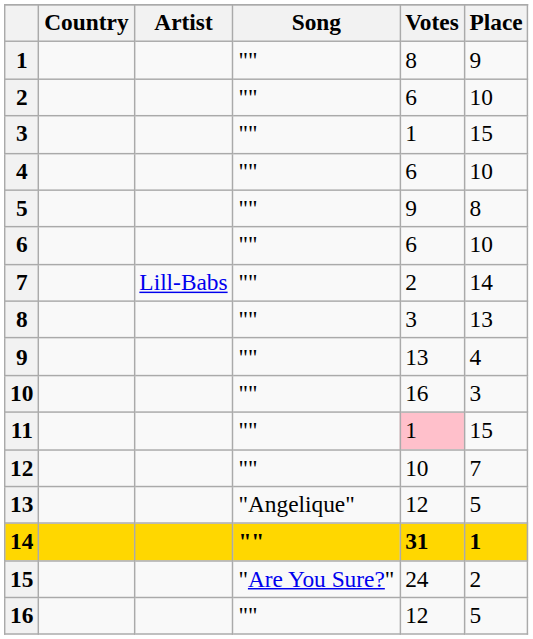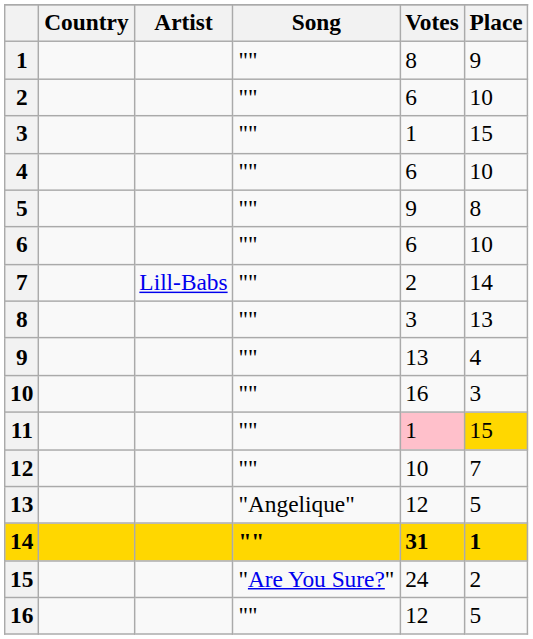(481, 430) no background -> (481, 430) gold background
